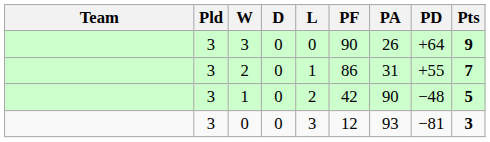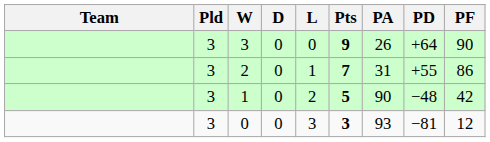columns swapped: (349, 17) <-> (469, 17)
